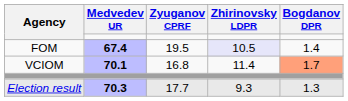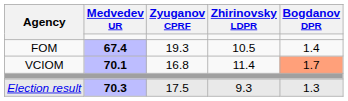(177, 48) 19.5 -> (177, 48) 19.3
(244, 48) lavender background -> (244, 48) no background
(177, 88) 17.7 -> (177, 88) 17.5
